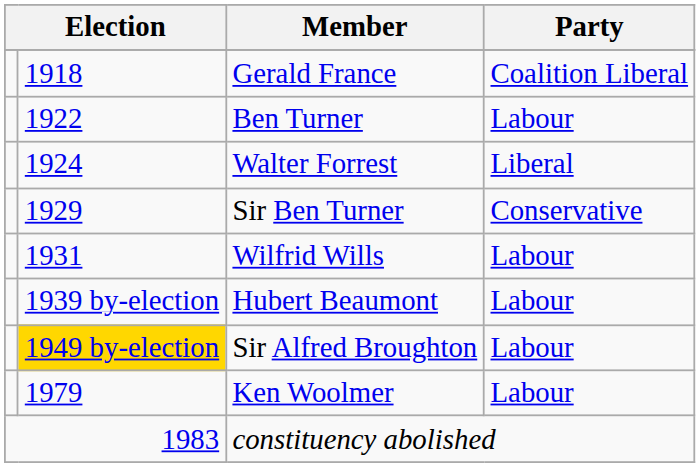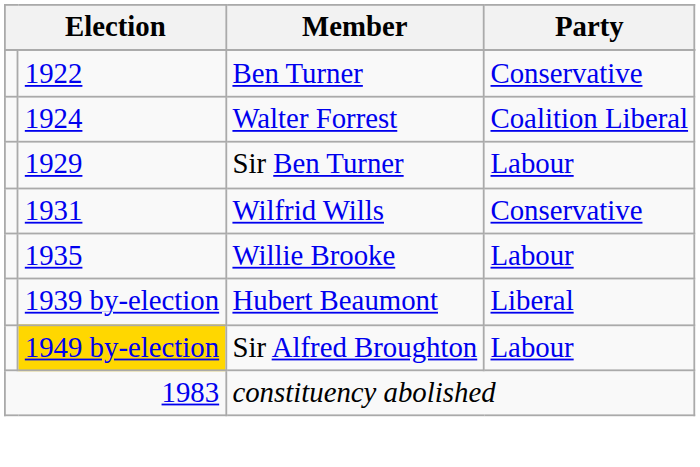- row: (314, 73)
(532, 118) Labour -> (566, 73) Conservative
(532, 164) Liberal -> (589, 118) Coalition Liberal
(566, 210) Conservative -> (532, 164) Labour
(532, 255) Labour -> (566, 210) Conservative
+ row: (314, 255)
(532, 301) Labour -> (532, 301) Liberal
- row: (313, 392)
